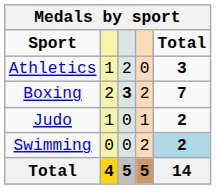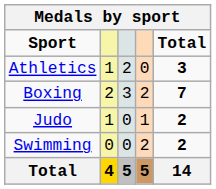(127, 94) bold -> (127, 94) normal
(182, 146) lightblue background -> (182, 146) no background
